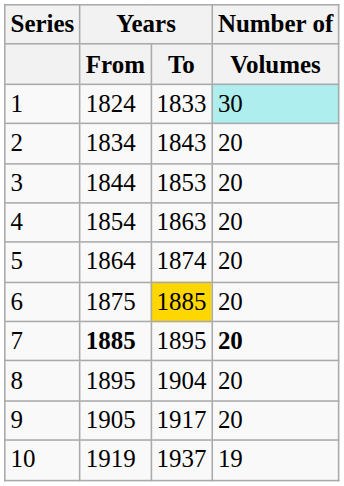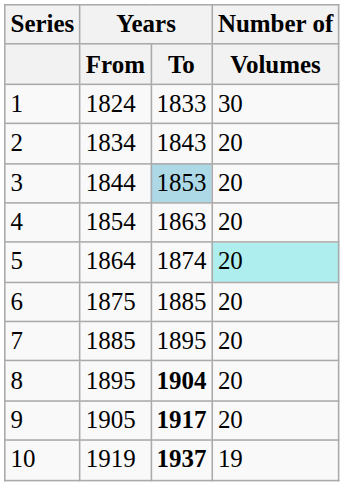(230, 103) paleturquoise background -> (230, 103) no background
(181, 182) no background -> (181, 182) lightblue background
(230, 261) no background -> (230, 261) paleturquoise background
(181, 301) gold background -> (181, 301) no background
(111, 340) bold -> (111, 340) normal
(230, 340) bold -> (230, 340) normal
(181, 380) normal -> (181, 380) bold
(181, 420) normal -> (181, 420) bold
(181, 459) normal -> (181, 459) bold
